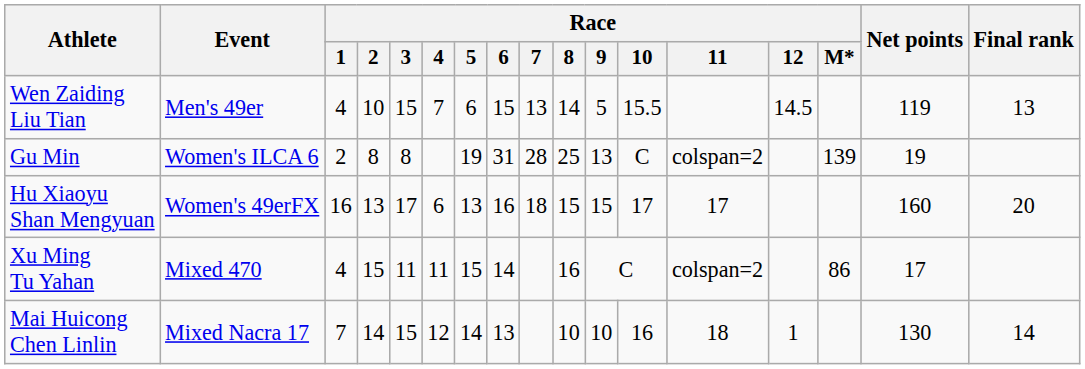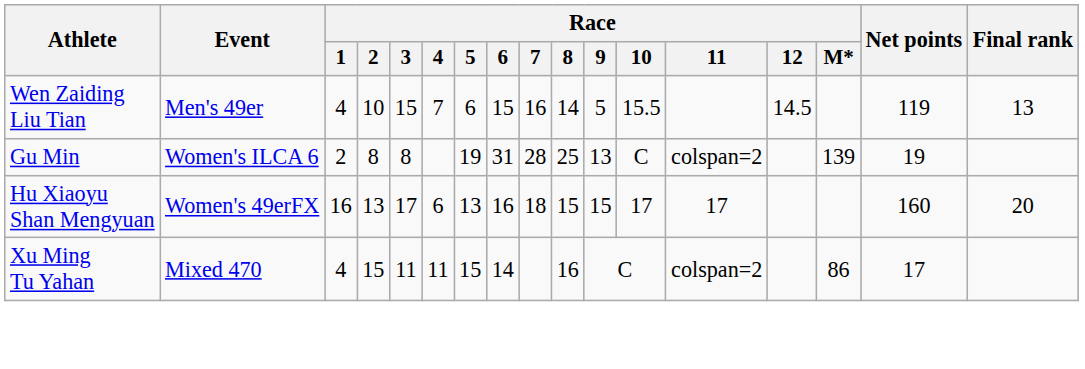(536, 107) 13 -> (535, 107) 16
- row: (69, 332)
